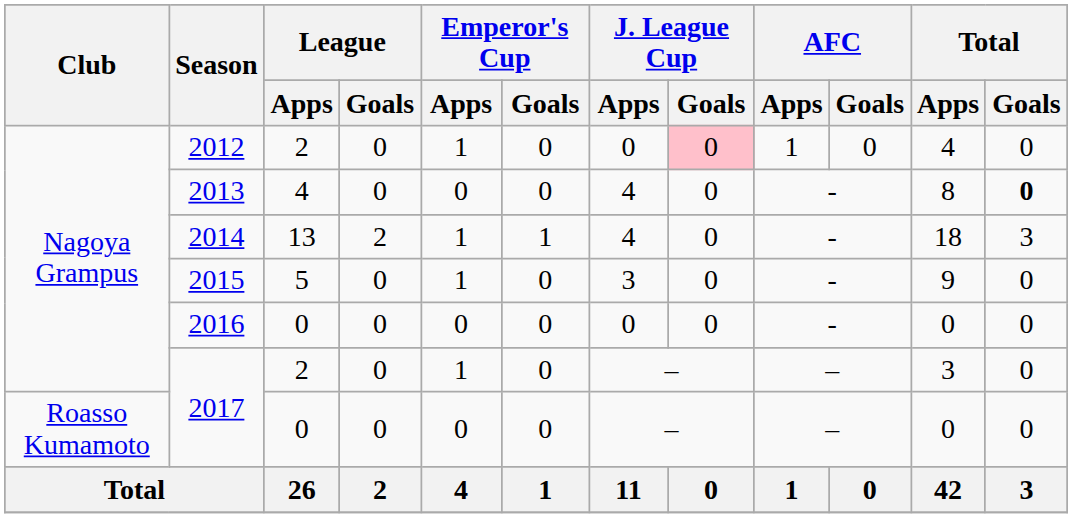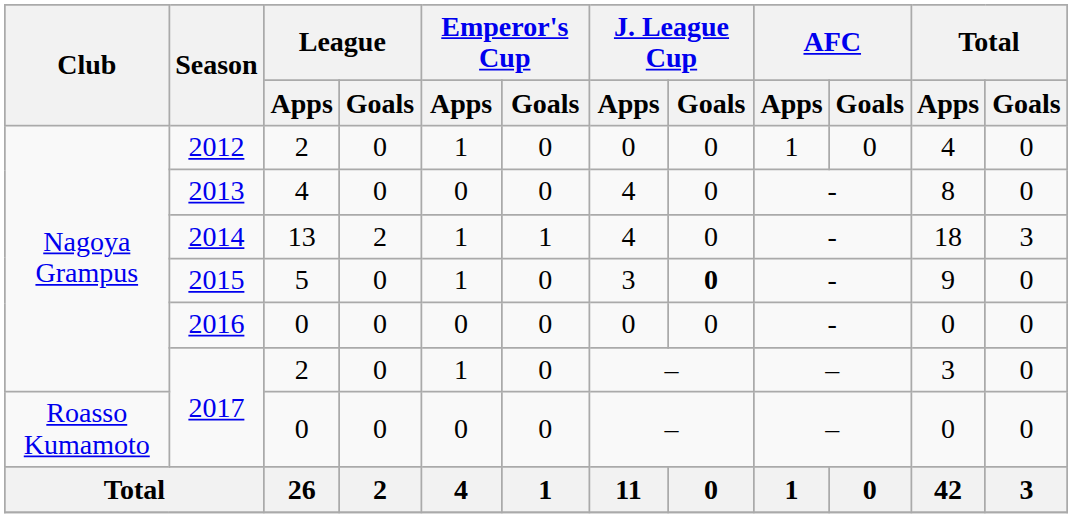(711, 147) pink background -> (711, 147) no background
(1026, 191) bold -> (1026, 191) normal
(711, 280) normal -> (711, 280) bold
